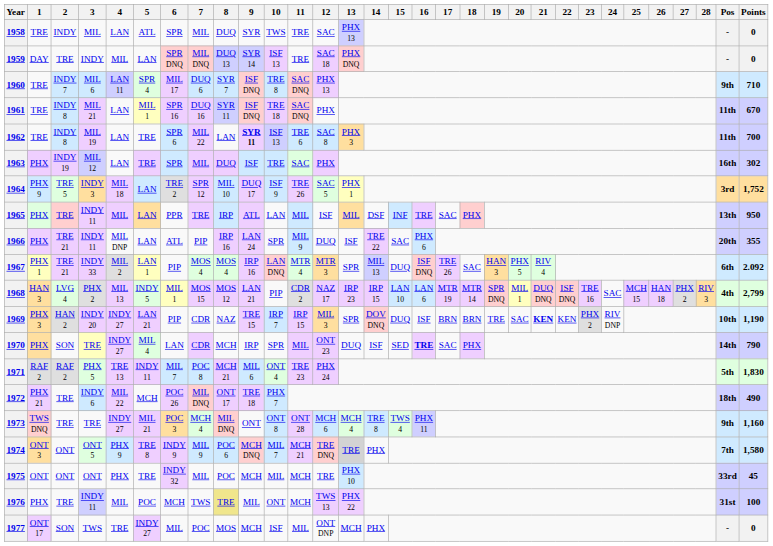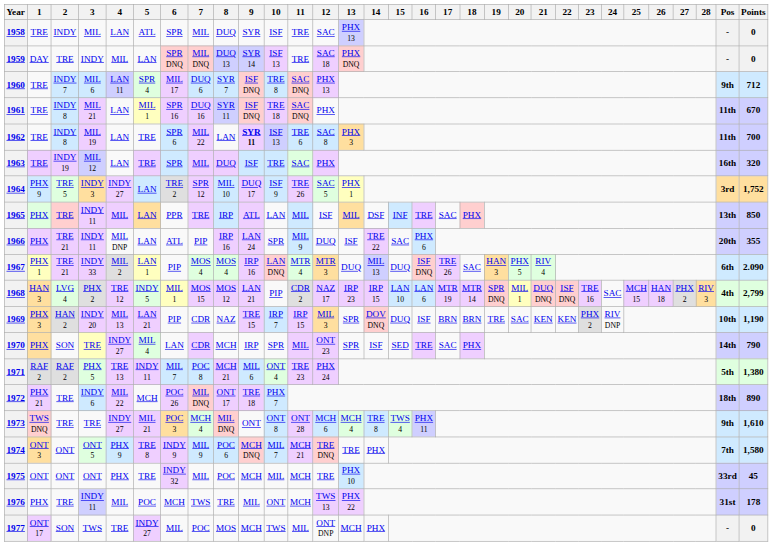(276, 33) TWS -> (276, 33) ISF
(753, 85) 710 -> (753, 85) 712
(39, 163) PHX -> (39, 163) TRE
(753, 163) 302 -> (753, 163) 320
(120, 189) MIL 18 -> (120, 189) INDY 27
(753, 215) 950 -> (753, 215) 850
(351, 267) SPR -> (351, 267) DUQ
(753, 267) 2.092 -> (753, 267) 2.090
(120, 293) MIL 13 -> (120, 293) TRE 12
(120, 320) INDY 27 -> (120, 320) MIL 13
(543, 320) bold -> (543, 320) normal
(351, 346) DUQ -> (351, 346) SPR
(424, 346) bold -> (424, 346) normal
(753, 372) 1,830 -> (753, 372) 1,380
(753, 398) 490 -> (753, 398) 890
(753, 424) 1,160 -> (753, 424) 1,610
(351, 450) lightgrey background -> (351, 450) no background
(226, 502) khaki background -> (226, 502) no background
(753, 502) 100 -> (753, 502) 178
(276, 528) ISF -> (276, 528) TWS
